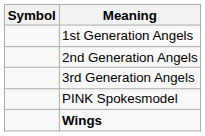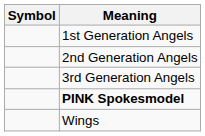(120, 99) normal -> (123, 99) bold
(82, 120) bold -> (81, 120) normal
